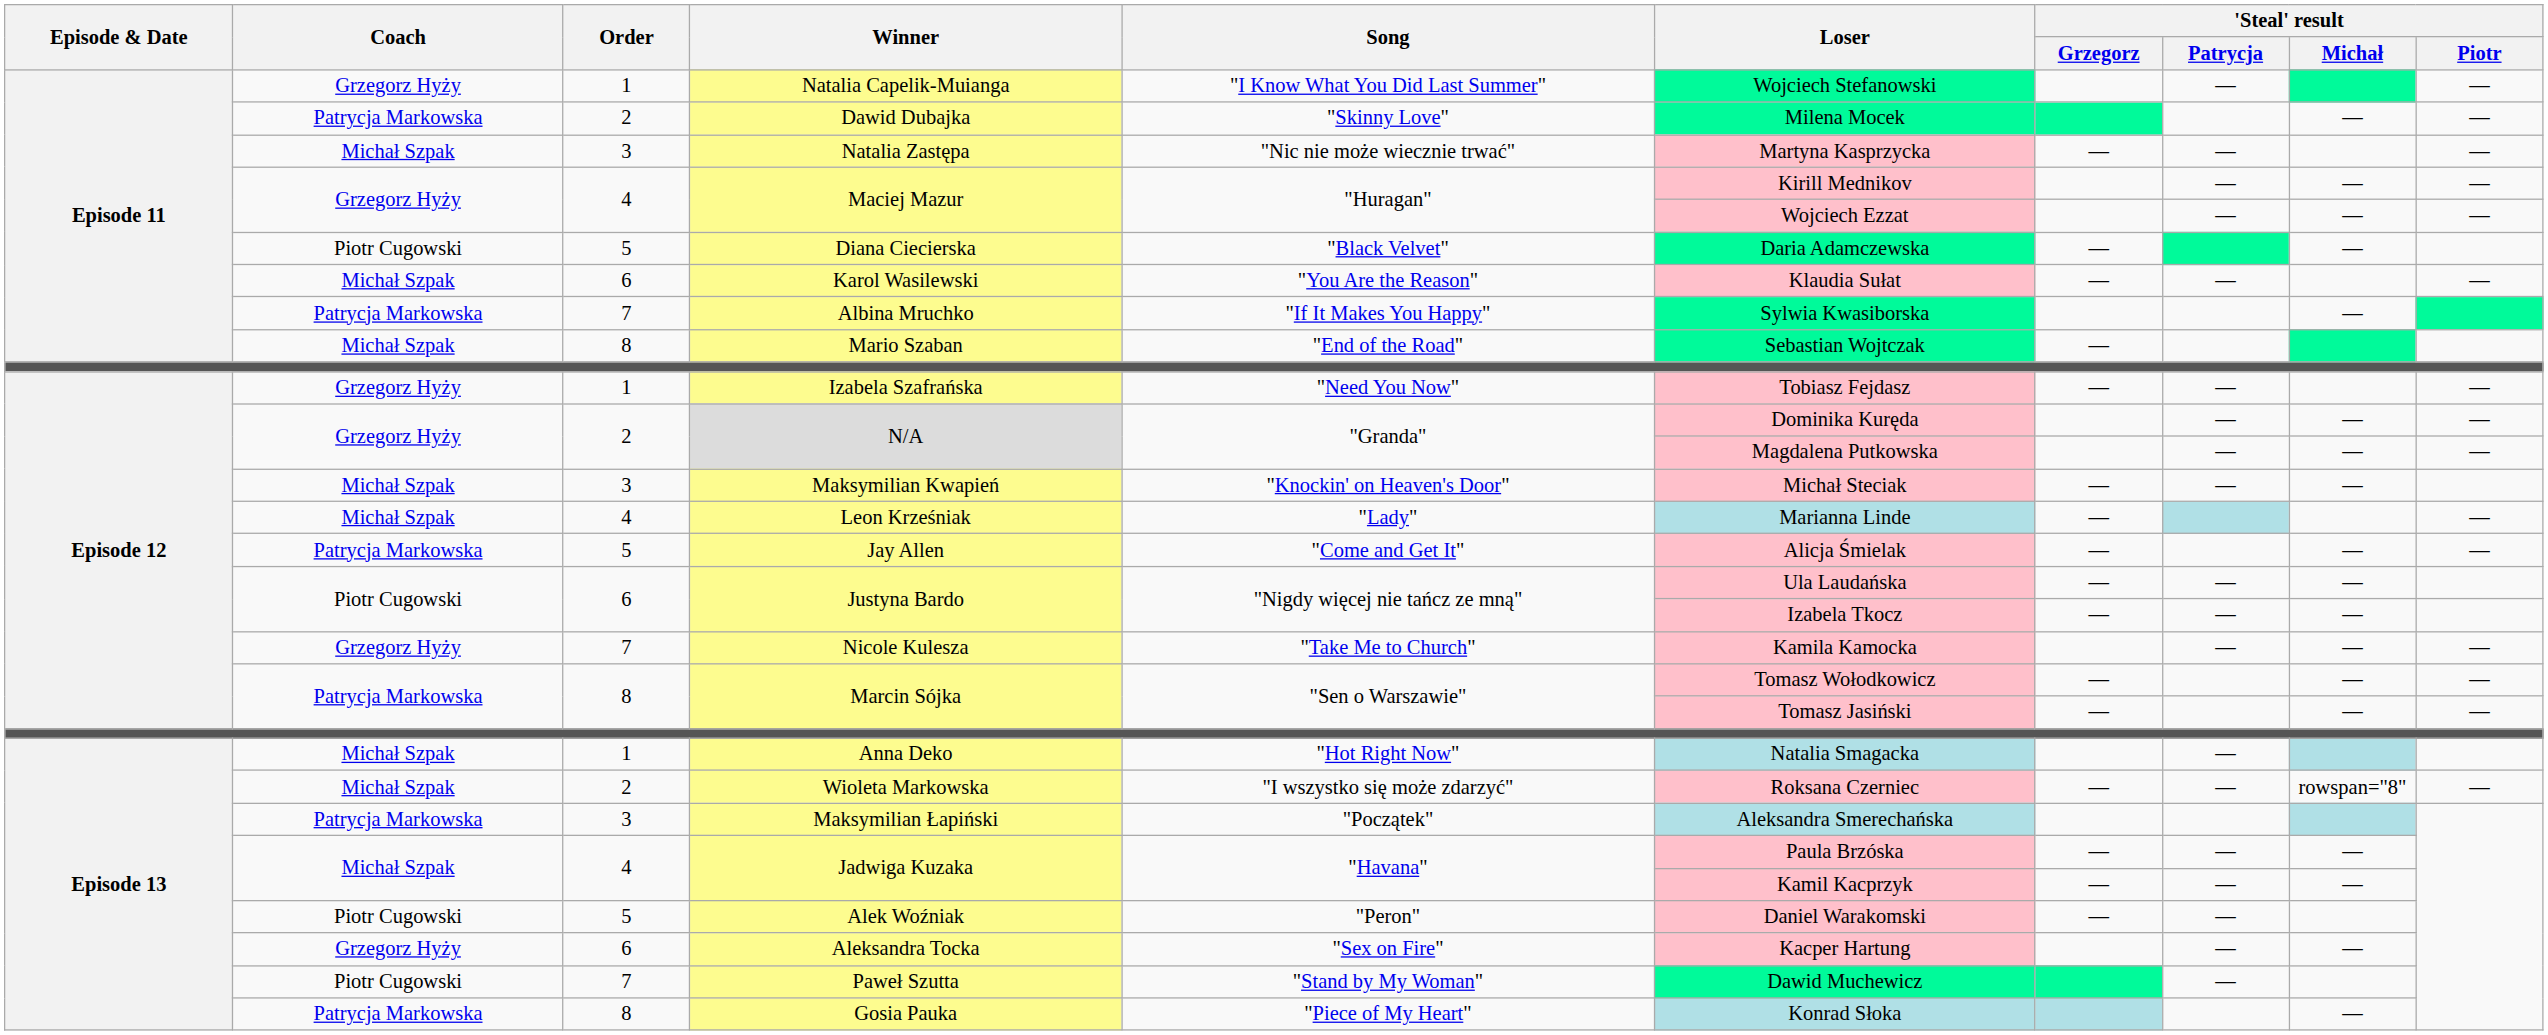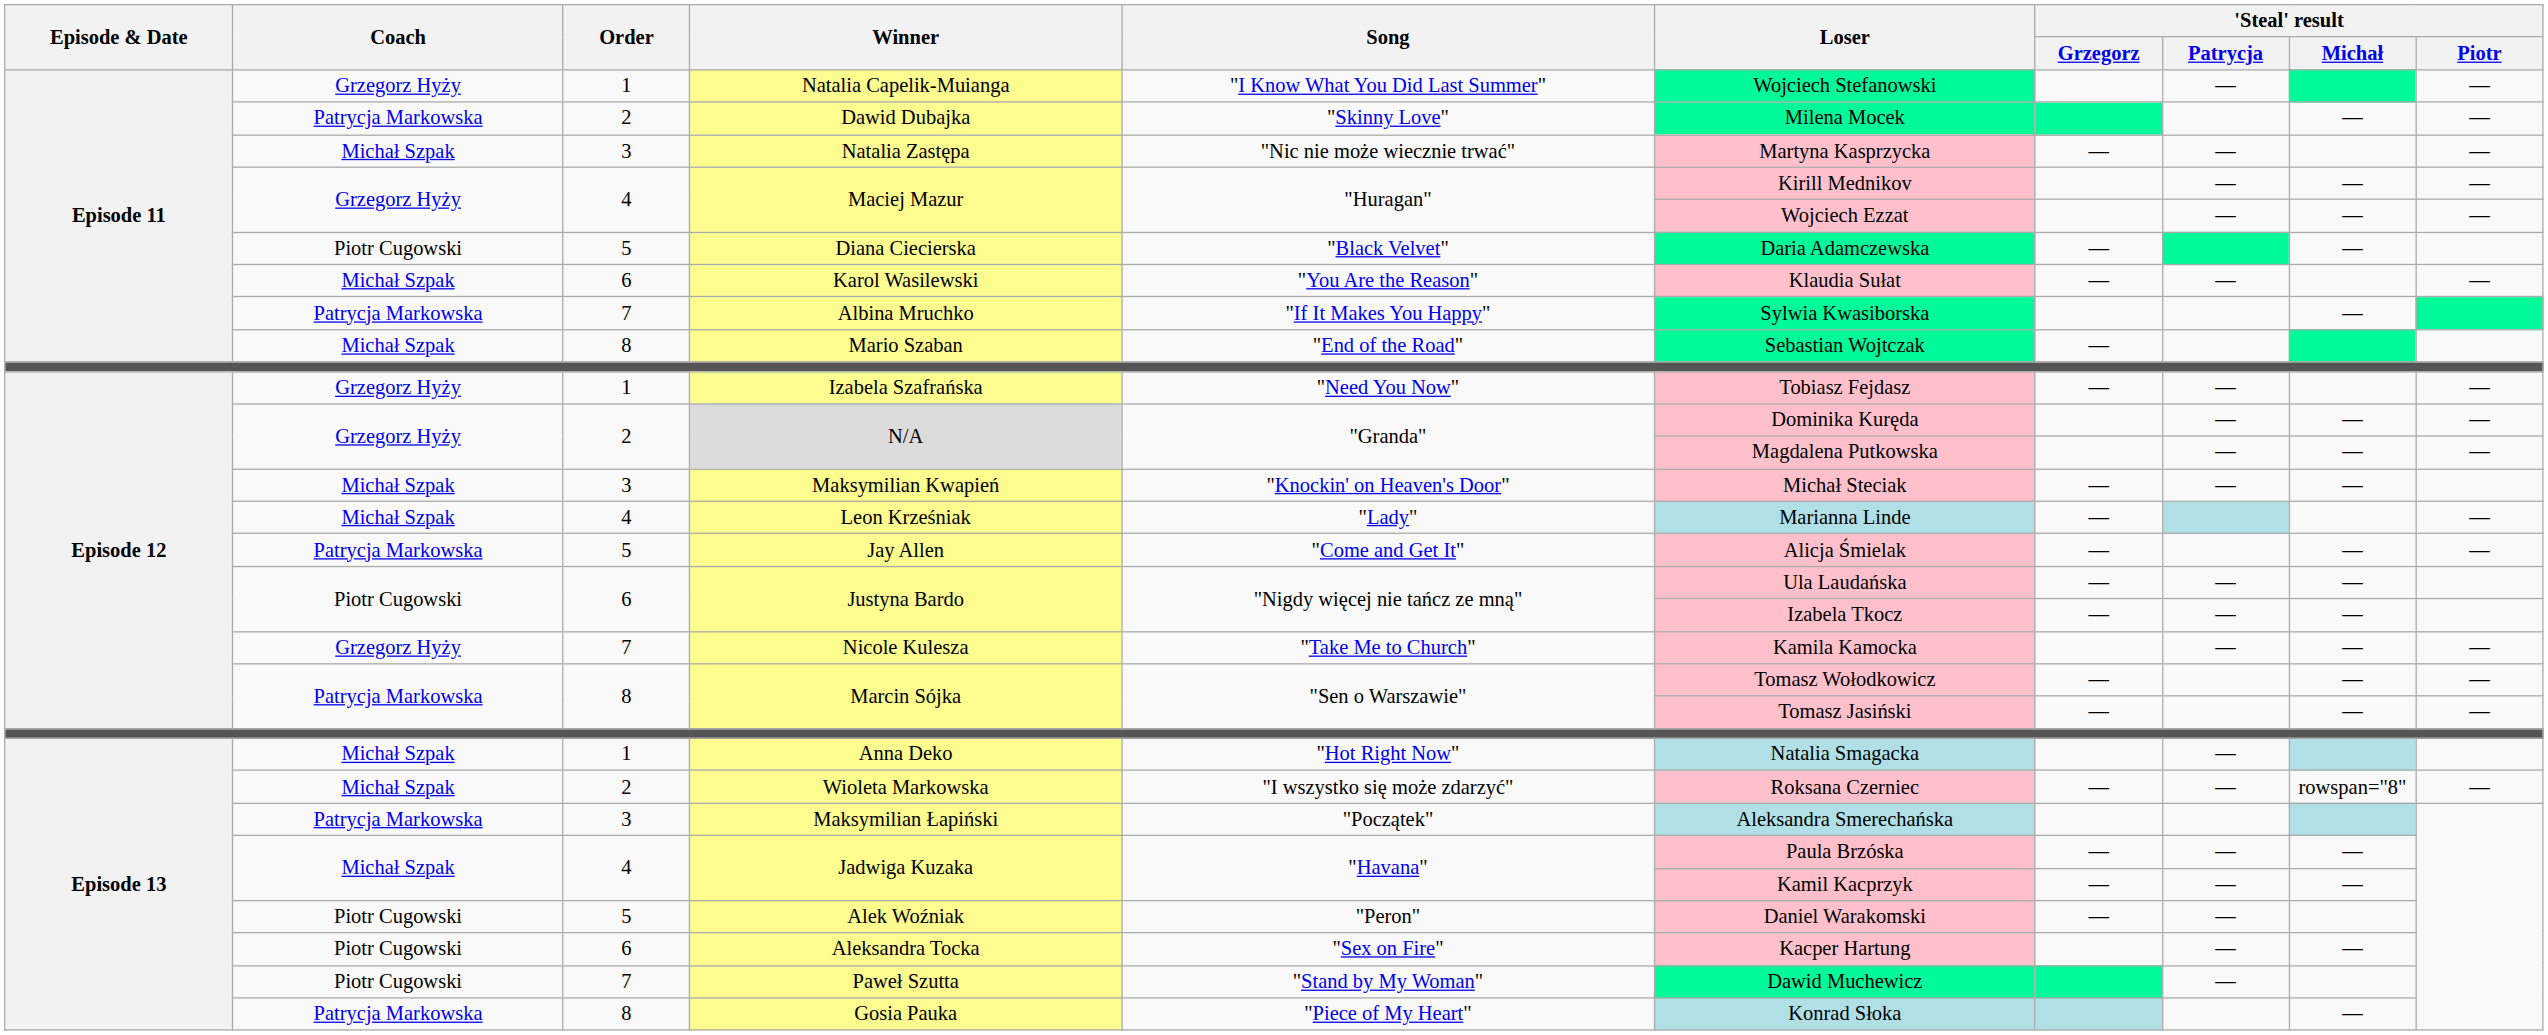(398, 949) Grzegorz Hyży -> (398, 949) Piotr Cugowski
